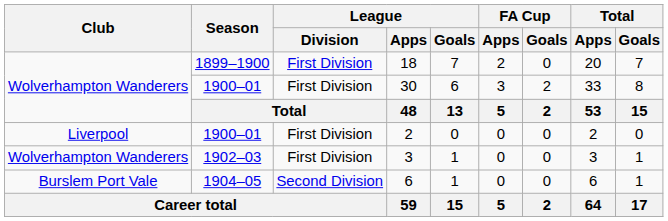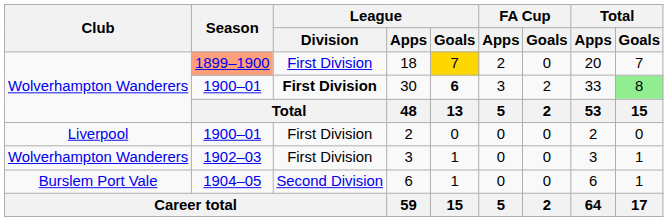(232, 63) no background -> (232, 63) lightsalmon background
(455, 63) no background -> (455, 63) gold background
(330, 87) normal -> (330, 87) bold
(455, 87) normal -> (455, 87) bold
(639, 87) no background -> (639, 87) lightgreen background
